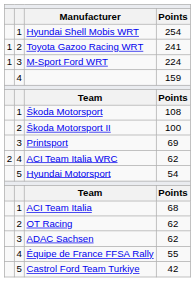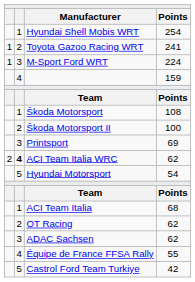(19, 158) normal -> (19, 158) bold
